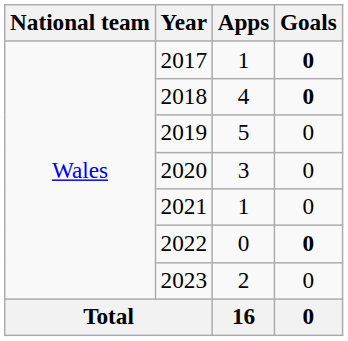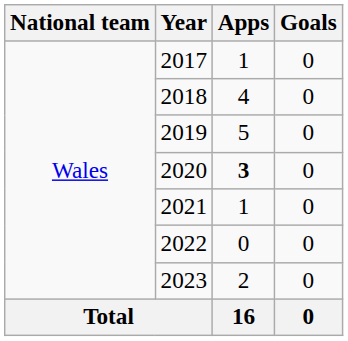(308, 59) bold -> (308, 59) normal
(308, 96) bold -> (308, 96) normal
(243, 170) normal -> (243, 170) bold
(308, 243) bold -> (308, 243) normal
